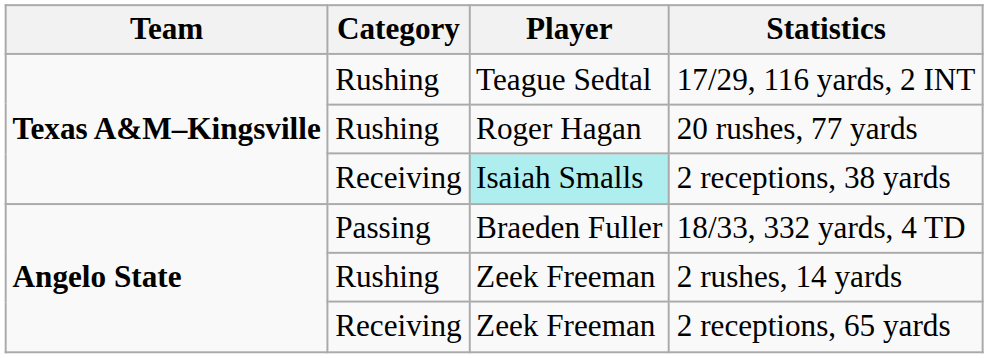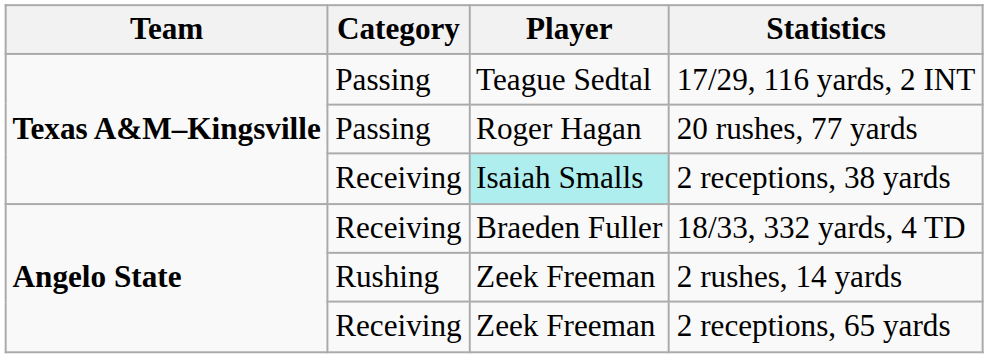(387, 78) Rushing -> (383, 78) Passing
(387, 128) Rushing -> (383, 128) Passing
(383, 227) Passing -> (398, 227) Receiving
